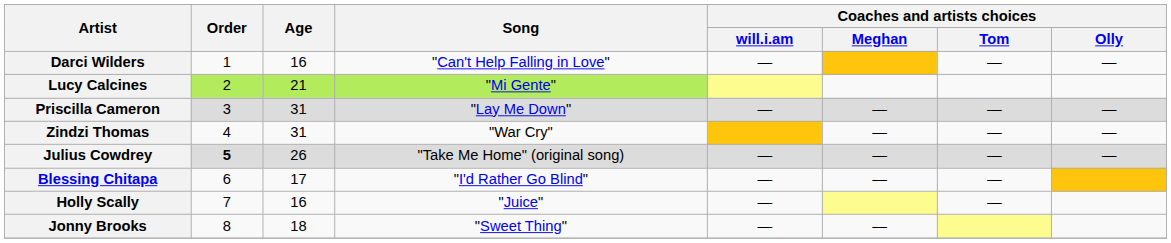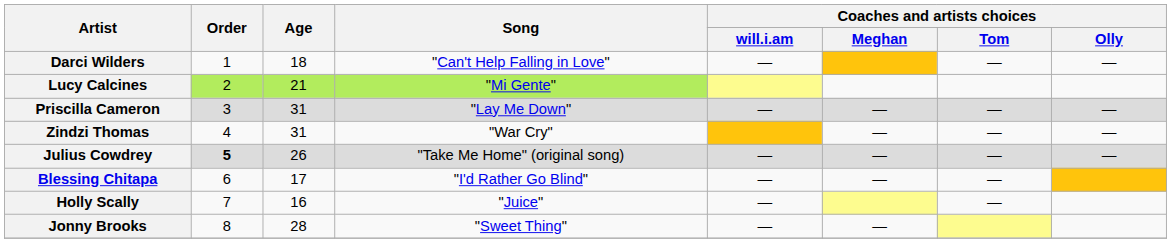(299, 62) 16 -> (299, 62) 18
(299, 226) 18 -> (299, 226) 28
